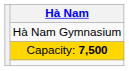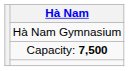(67, 50) gold background -> (67, 50) no background
